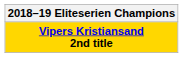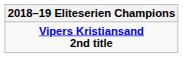(91, 37) gold background -> (91, 37) no background
